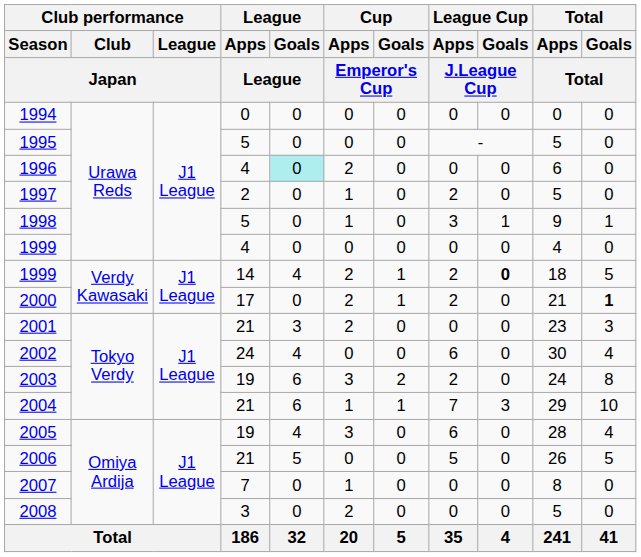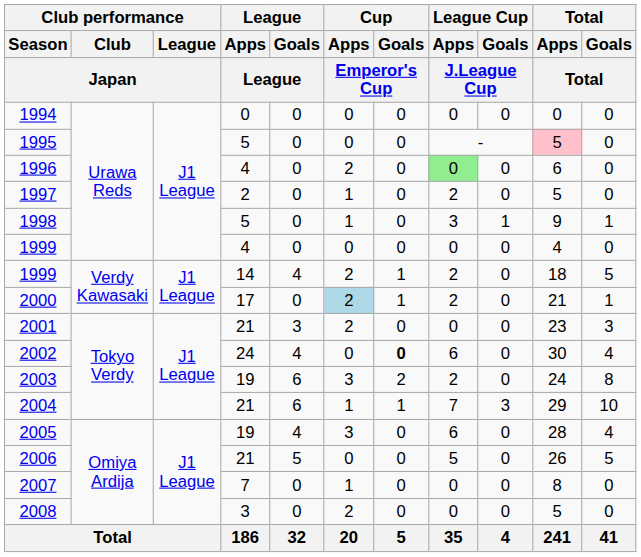(557, 141) no background -> (557, 141) pink background
(297, 168) paleturquoise background -> (297, 168) no background
(453, 168) no background -> (453, 168) lightgreen background
(505, 273) bold -> (505, 273) normal
(349, 300) no background -> (349, 300) lightblue background
(609, 300) bold -> (609, 300) normal
(401, 353) normal -> (401, 353) bold
